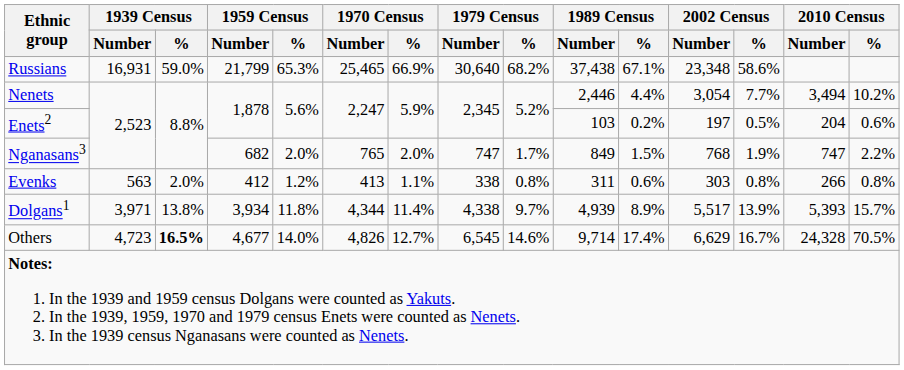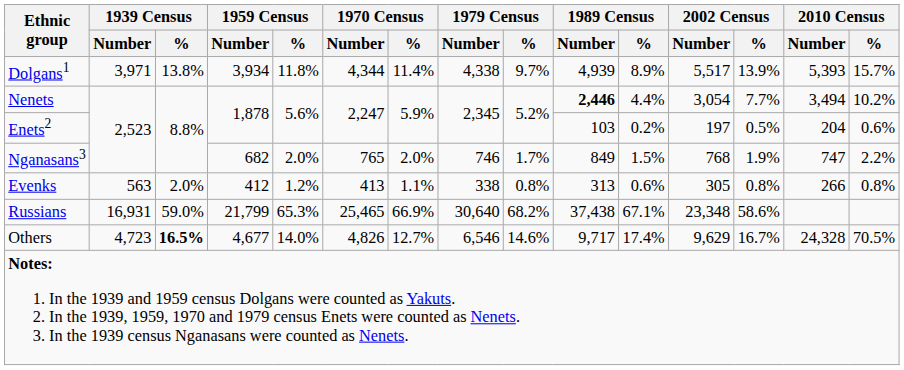rows swapped: (39, 209) <-> (37, 69)
(597, 95) normal -> (597, 99) bold
(487, 153) 747 -> (487, 157) 746
(603, 181) 311 -> (603, 185) 313
(718, 181) 303 -> (718, 185) 305
(481, 237) 6,545 -> (481, 237) 6,546
(597, 237) 9,714 -> (597, 237) 9,717
(712, 237) 6,629 -> (712, 237) 9,629
